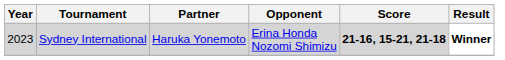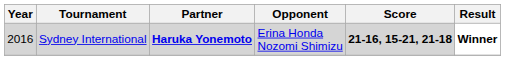(20, 39) 2023 -> (20, 39) 2016
(199, 39) normal -> (202, 39) bold
